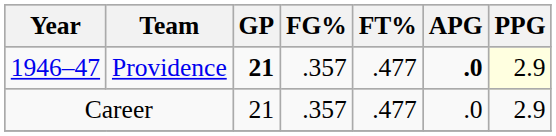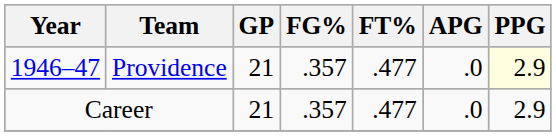(261, 67) bold -> (261, 67) normal
(473, 67) bold -> (473, 67) normal
